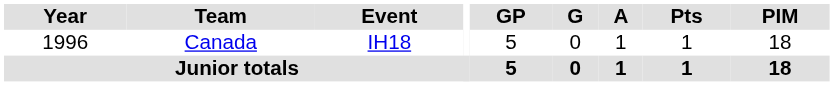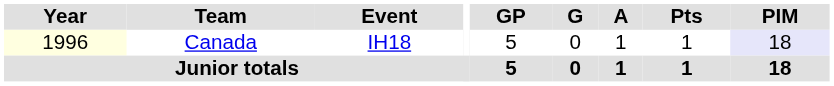(65, 42) no background -> (65, 42) lightyellow background
(780, 42) no background -> (780, 42) lavender background
